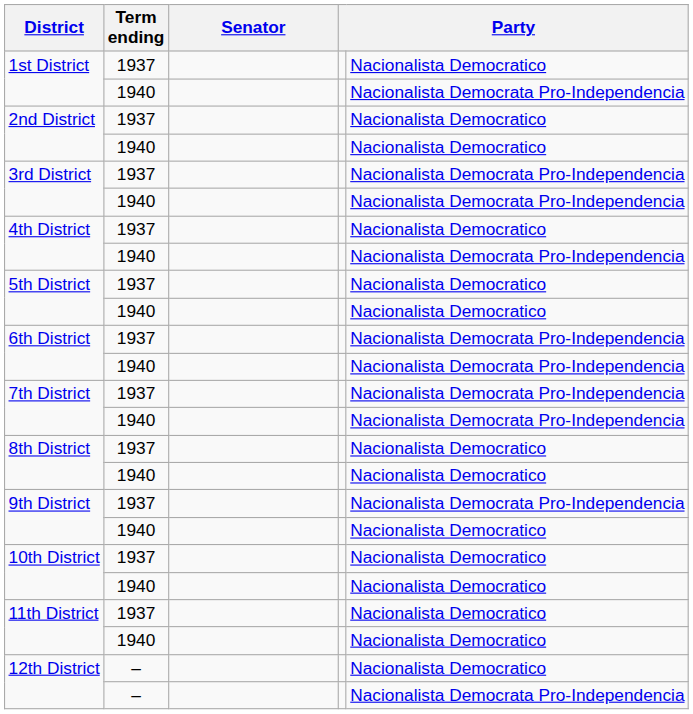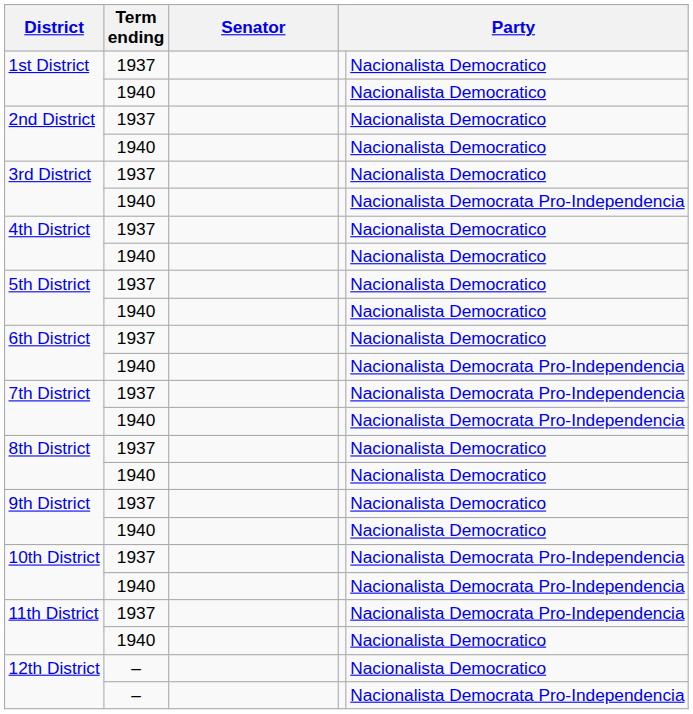(517, 92) Nacionalista Democrata Pro-Independencia -> (448, 92) Nacionalista Democratico
(517, 174) Nacionalista Democrata Pro-Independencia -> (448, 174) Nacionalista Democratico
(517, 256) Nacionalista Democrata Pro-Independencia -> (448, 256) Nacionalista Democratico
(517, 339) Nacionalista Democrata Pro-Independencia -> (448, 339) Nacionalista Democratico
(517, 503) Nacionalista Democrata Pro-Independencia -> (448, 503) Nacionalista Democratico
(448, 558) Nacionalista Democratico -> (517, 558) Nacionalista Democrata Pro-Independencia
(448, 585) Nacionalista Democratico -> (517, 585) Nacionalista Democrata Pro-Independencia
(448, 613) Nacionalista Democratico -> (517, 613) Nacionalista Democrata Pro-Independencia
